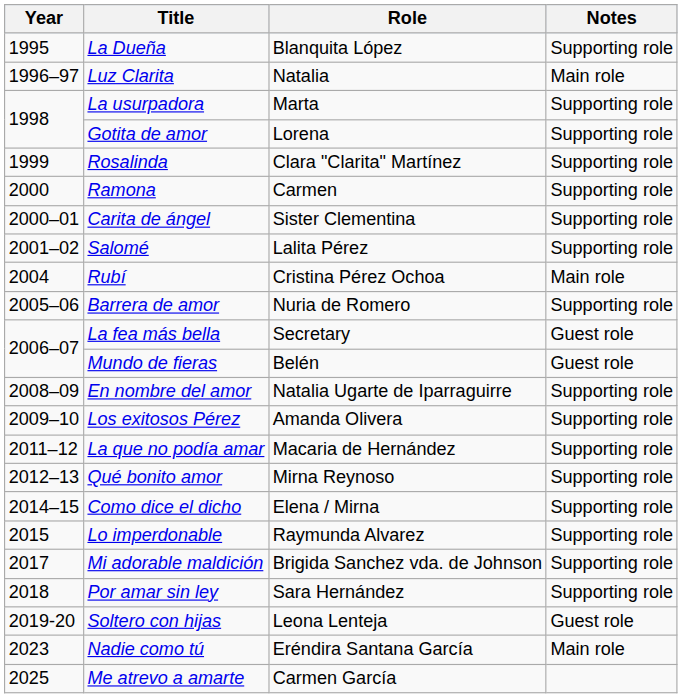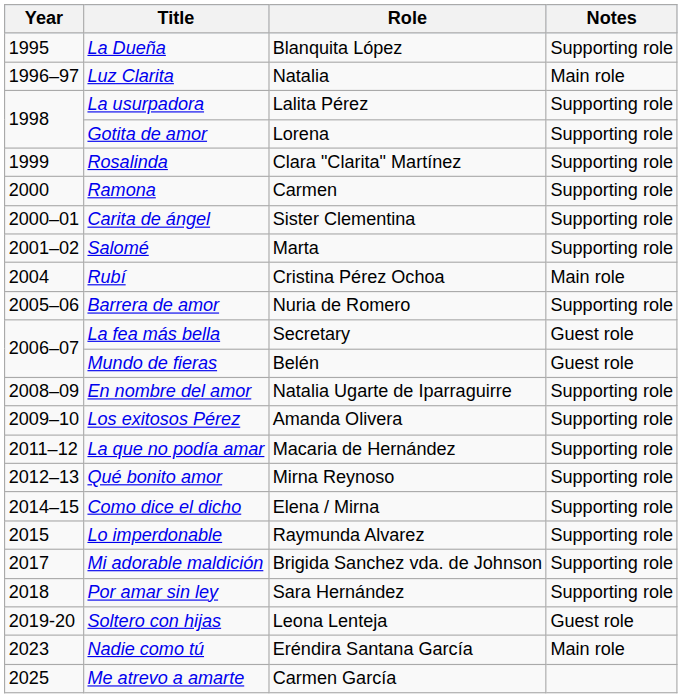(296, 104) Marta -> (320, 104) Lalita Pérez
(320, 248) Lalita Pérez -> (296, 248) Marta
